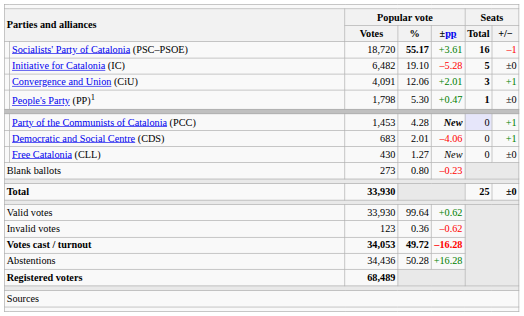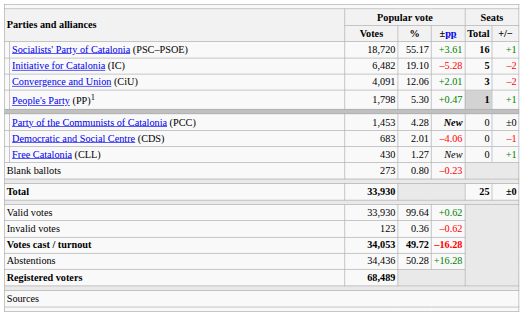(417, 49) bold -> (417, 49) normal
(512, 49) –1 -> (511, 49) +1
(511, 66) ±0 -> (512, 66) –2
(511, 82) +1 -> (512, 82) –2
(487, 99) no background -> (487, 99) lightgrey background
(511, 99) ±0 -> (511, 99) +1
(487, 122) lavender background -> (487, 122) no background
(511, 122) +1 -> (511, 122) ±0
(511, 138) +1 -> (512, 138) –1
(511, 154) ±0 -> (511, 154) +1
